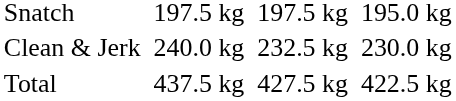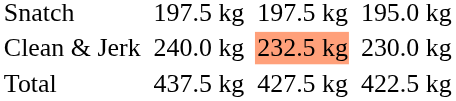(303, 47) no background -> (303, 47) lightsalmon background
